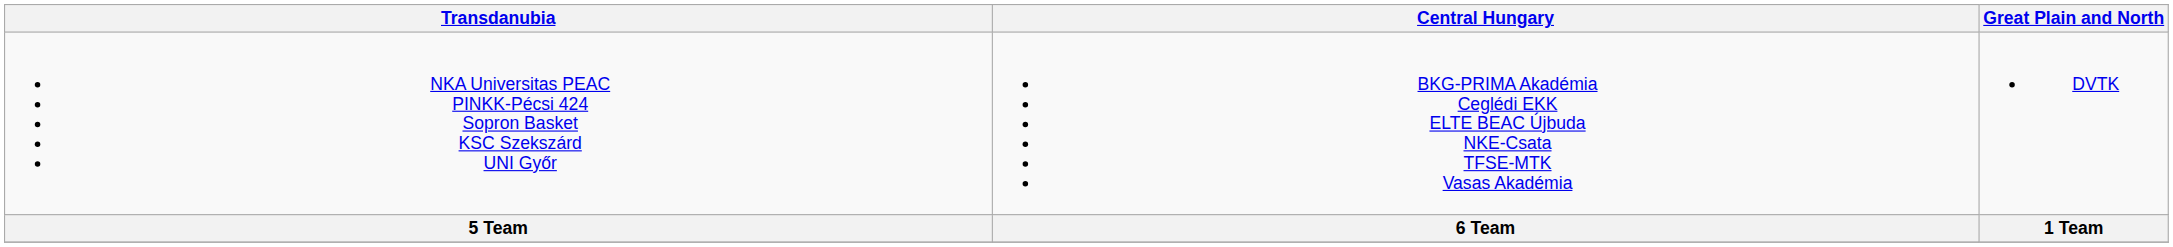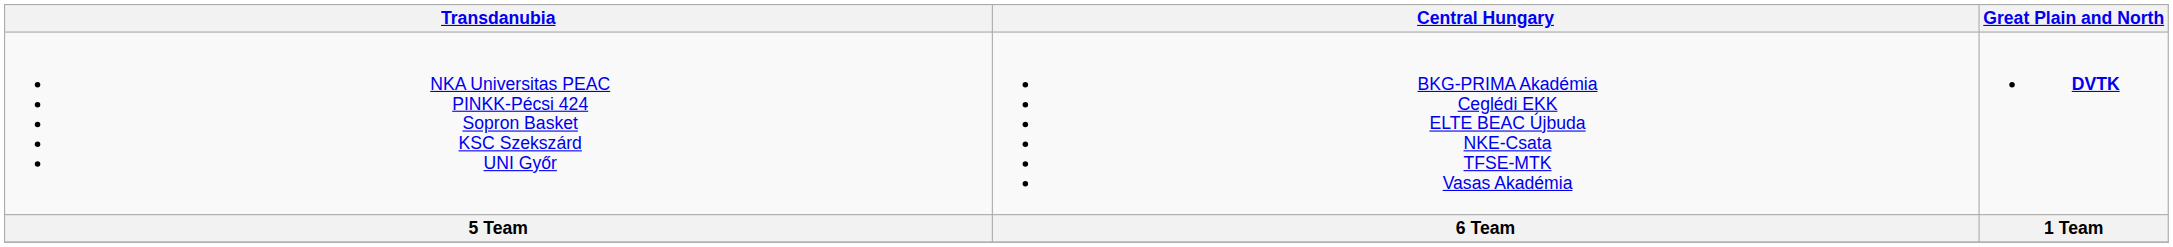(2074, 84) normal -> (2074, 84) bold
